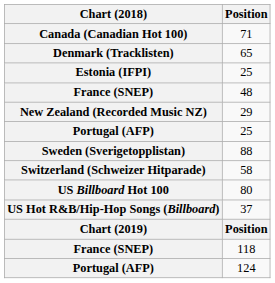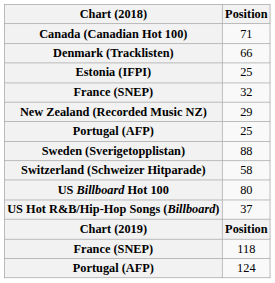(246, 53) 65 -> (246, 53) 66
(246, 92) 48 -> (246, 92) 32
